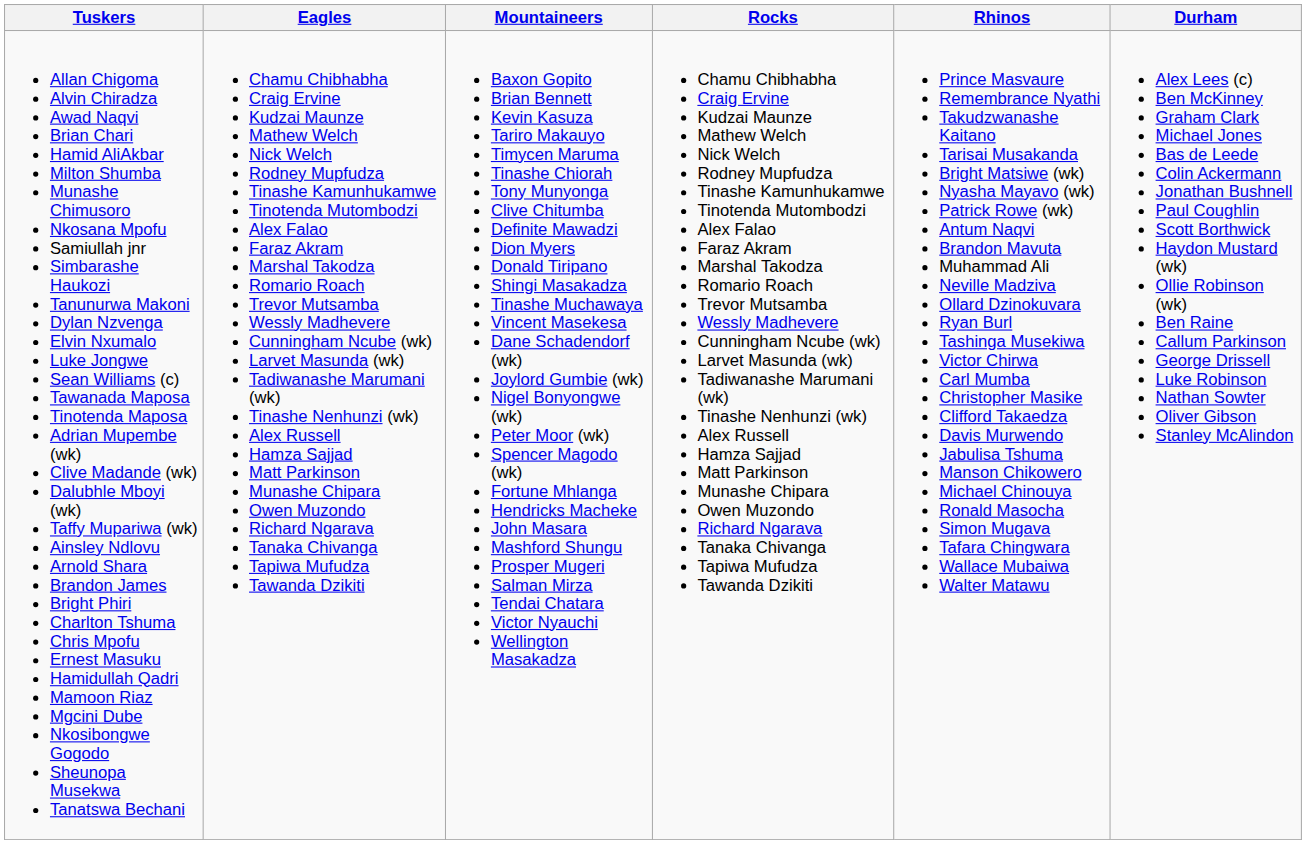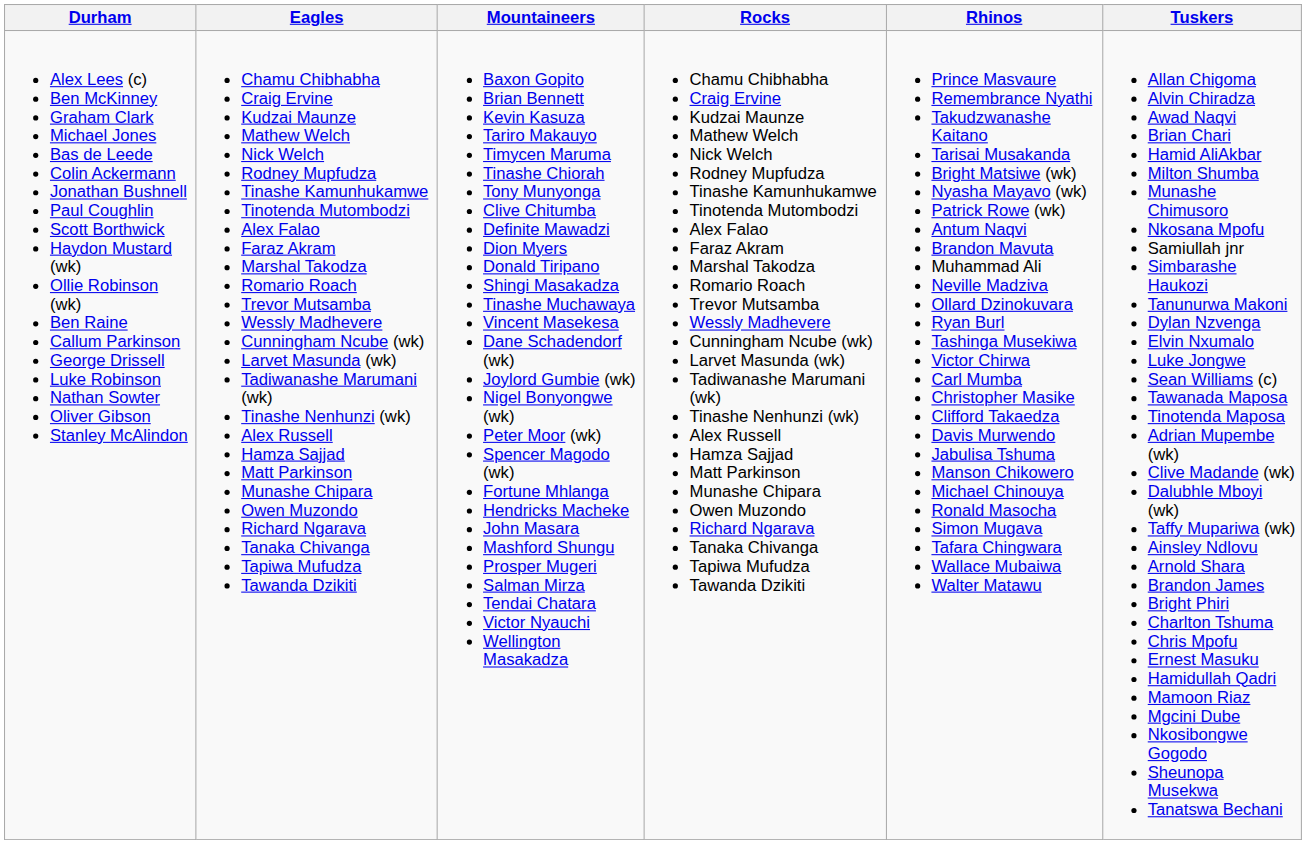columns swapped: (1206, 17) <-> (104, 17)
